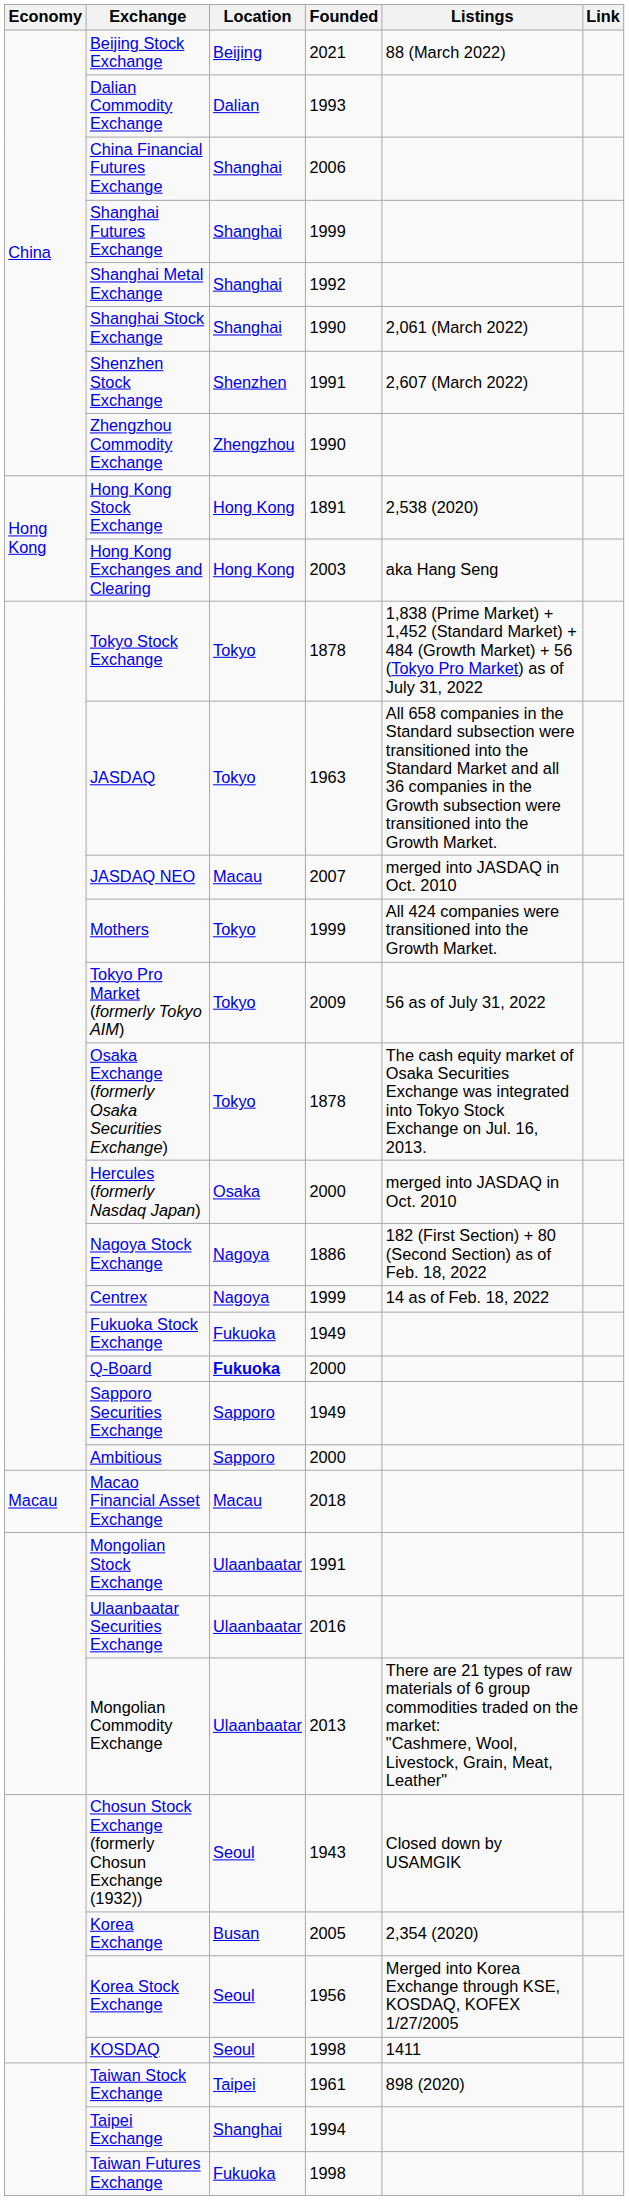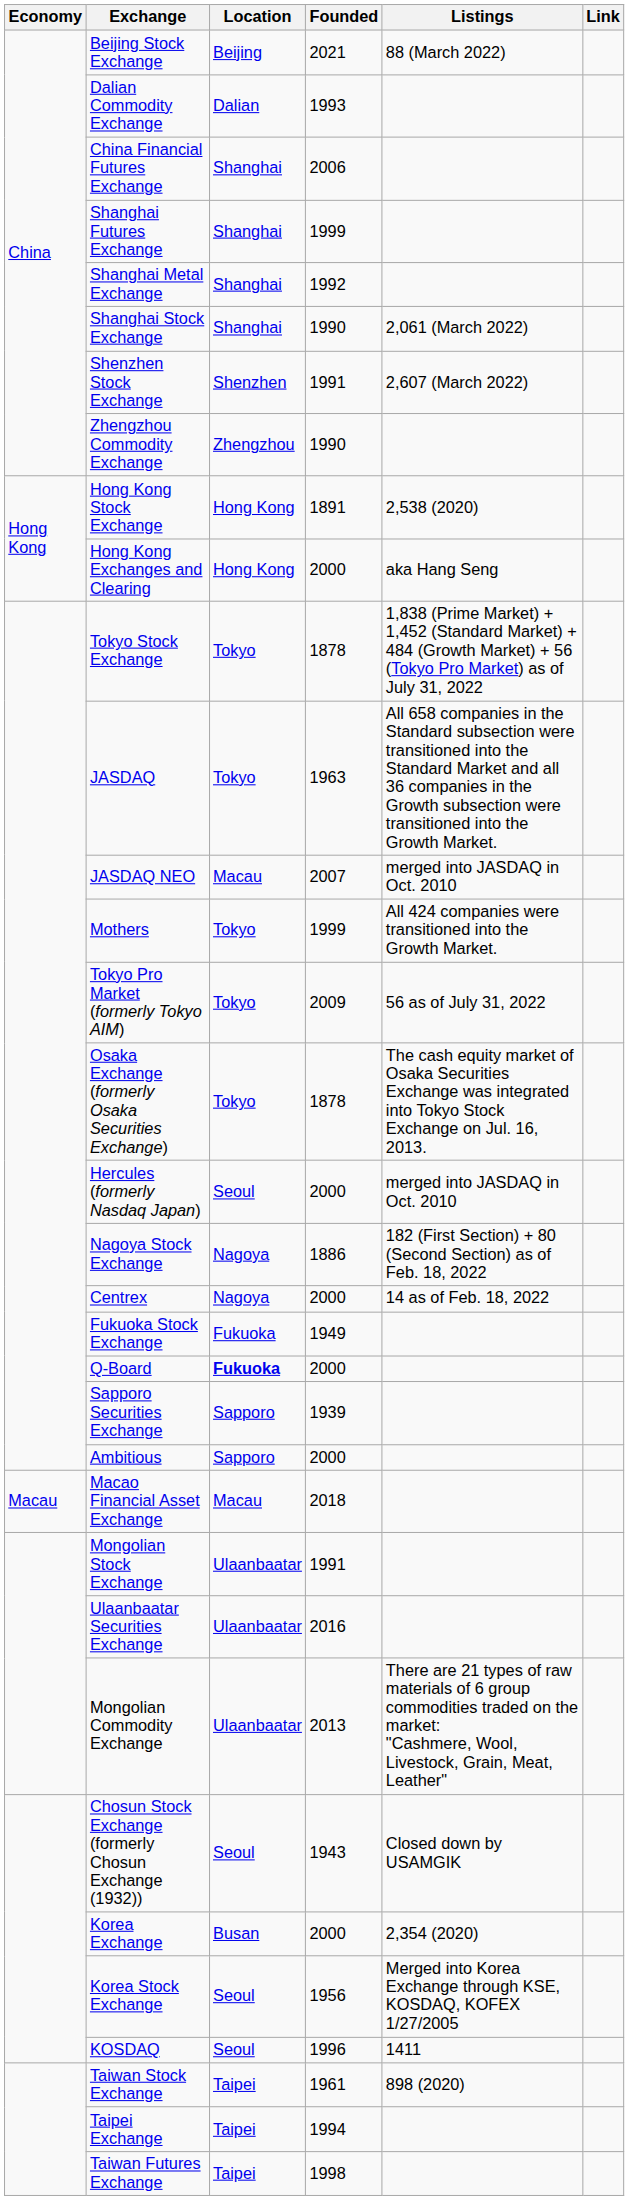(328, 570) 2003 -> (328, 570) 2000
(237, 1191) Osaka -> (234, 1191) Seoul
(328, 1298) 1999 -> (328, 1298) 2000
(328, 1413) 1949 -> (328, 1413) 1939
(328, 1933) 2005 -> (328, 1933) 2000
(328, 2049) 1998 -> (328, 2049) 1996
(247, 2129) Shanghai -> (234, 2129) Taipei
(244, 2173) Fukuoka -> (234, 2173) Taipei
